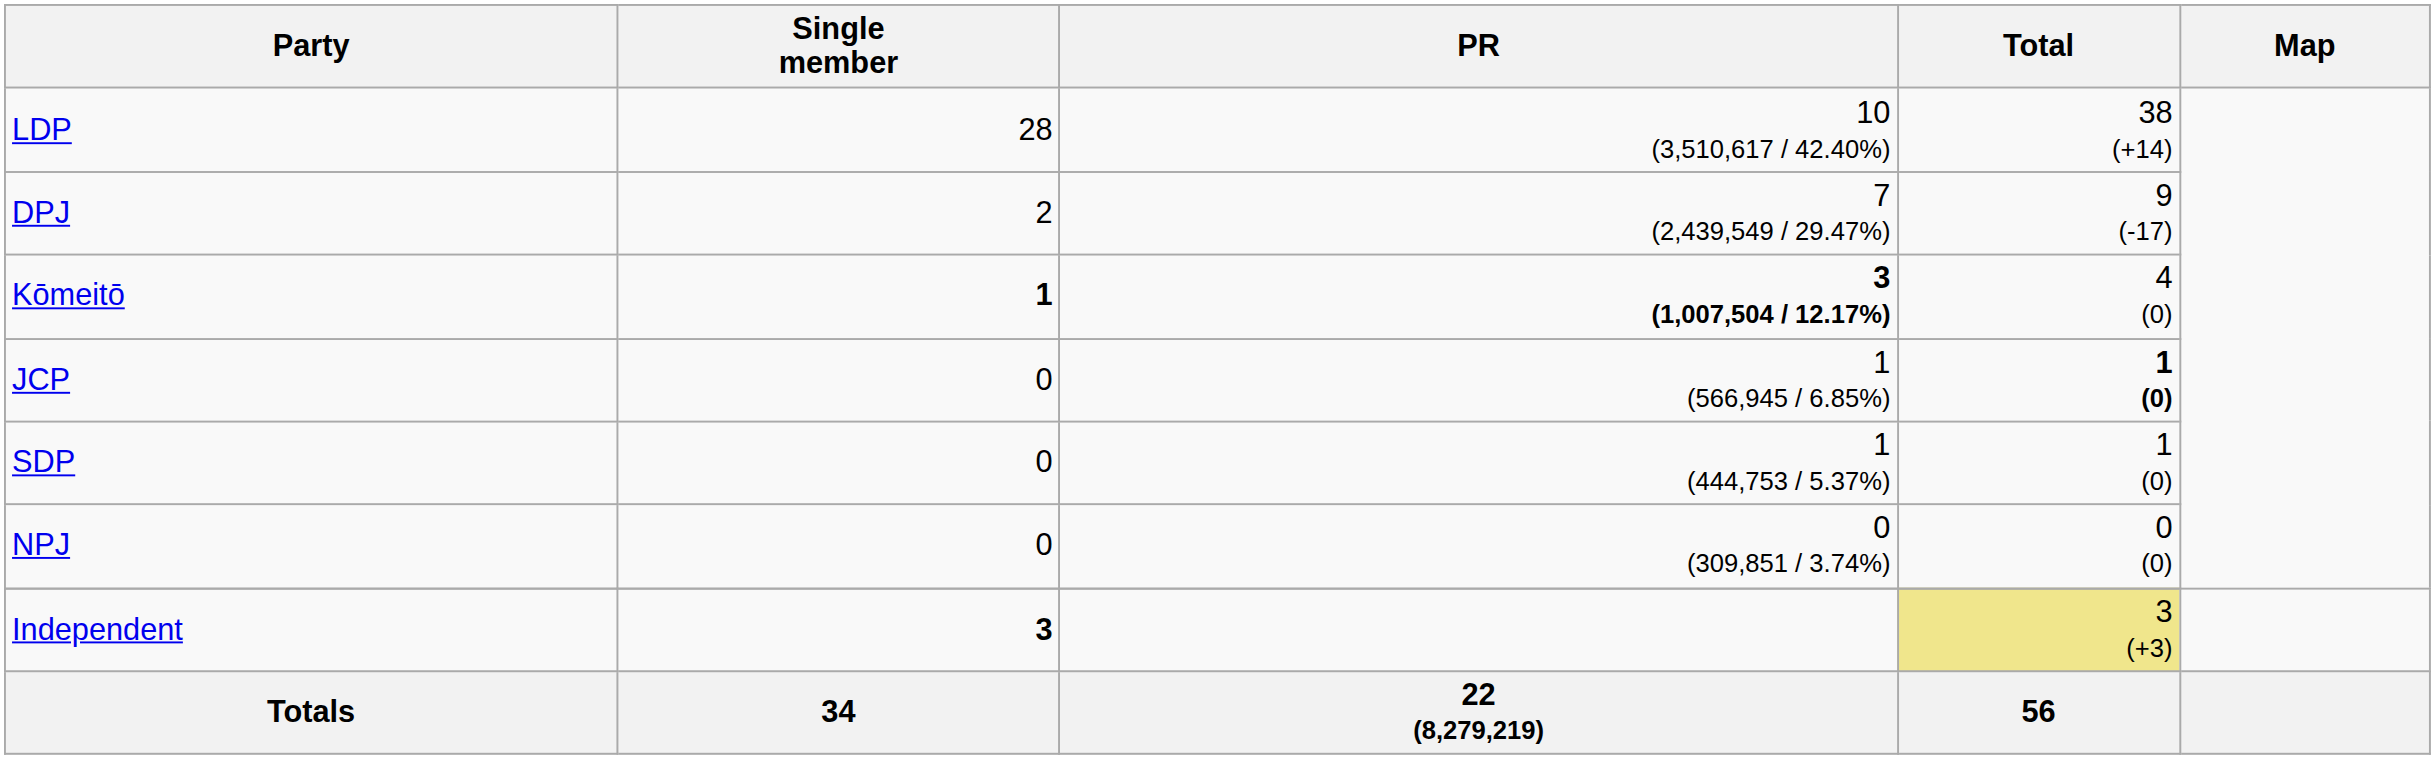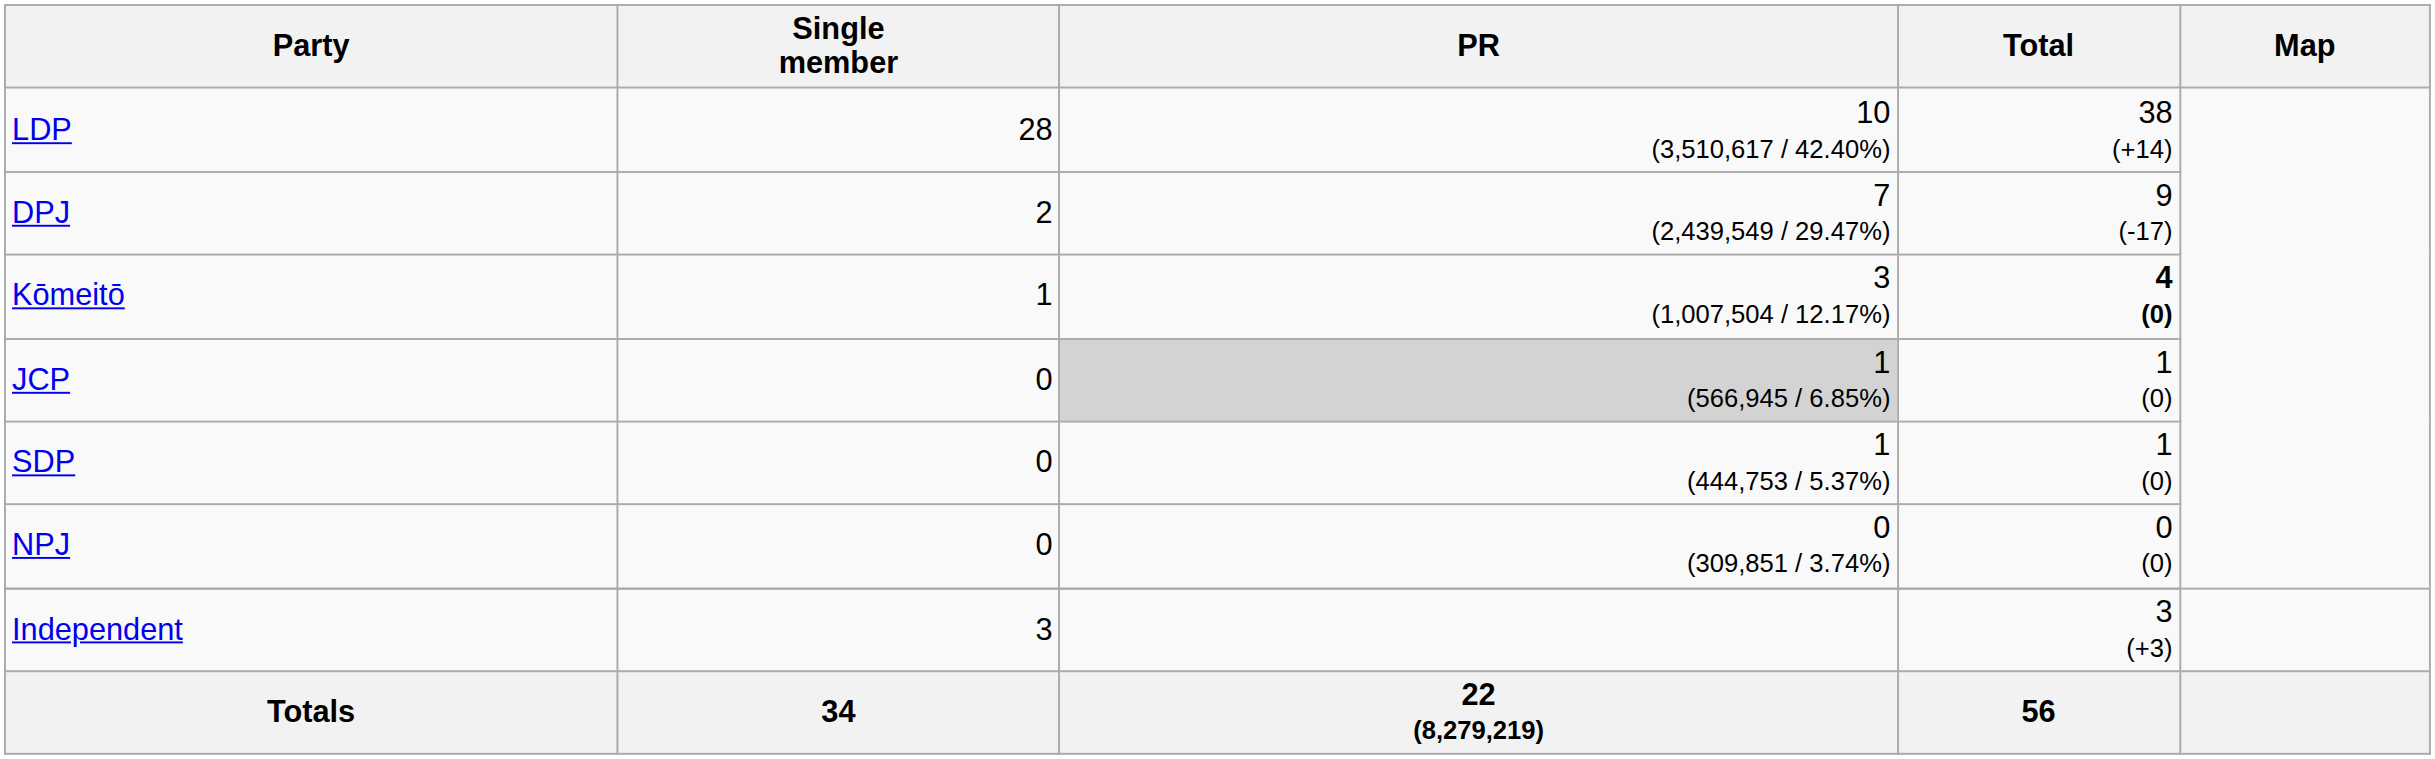(1044, 295) bold -> (1044, 295) normal
(1771, 295) bold -> (1771, 295) normal
(2157, 295) normal -> (2157, 295) bold
(1789, 379) no background -> (1789, 379) lightgrey background
(2157, 379) bold -> (2157, 379) normal
(1044, 629) bold -> (1044, 629) normal
(2149, 629) khaki background -> (2149, 629) no background
